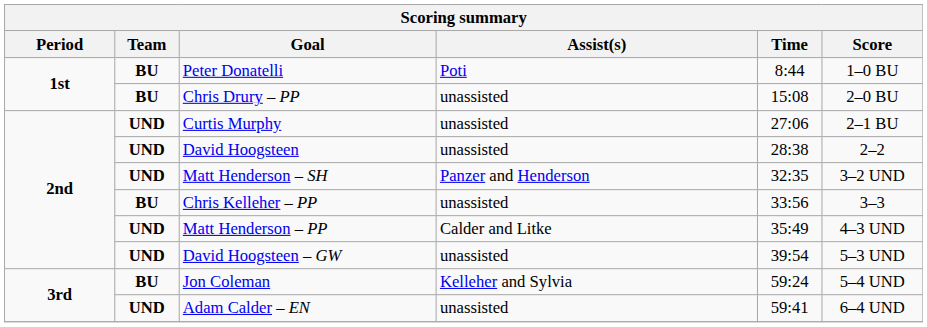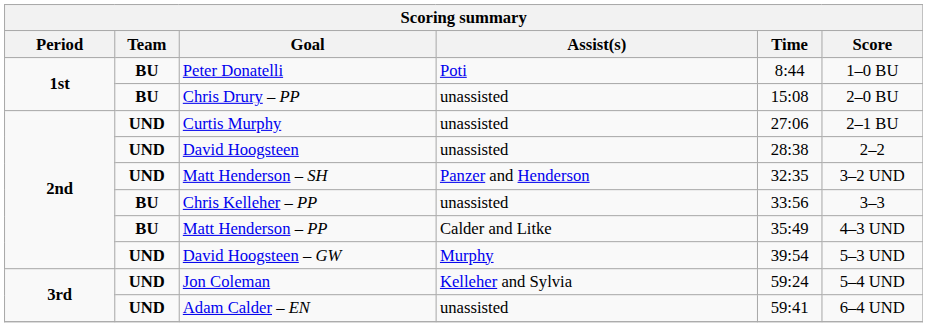(147, 228) UND -> (147, 228) BU
(474, 255) unassisted -> (467, 255) Murphy
(147, 281) BU -> (147, 281) UND
